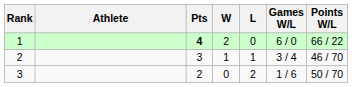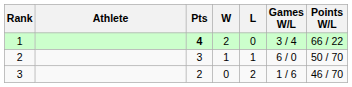(286, 41) 6 / 0 -> (286, 41) 3 / 4
(286, 58) 3 / 4 -> (286, 58) 6 / 0
(327, 58) 46 / 70 -> (327, 58) 50 / 70
(327, 75) 50 / 70 -> (327, 75) 46 / 70
